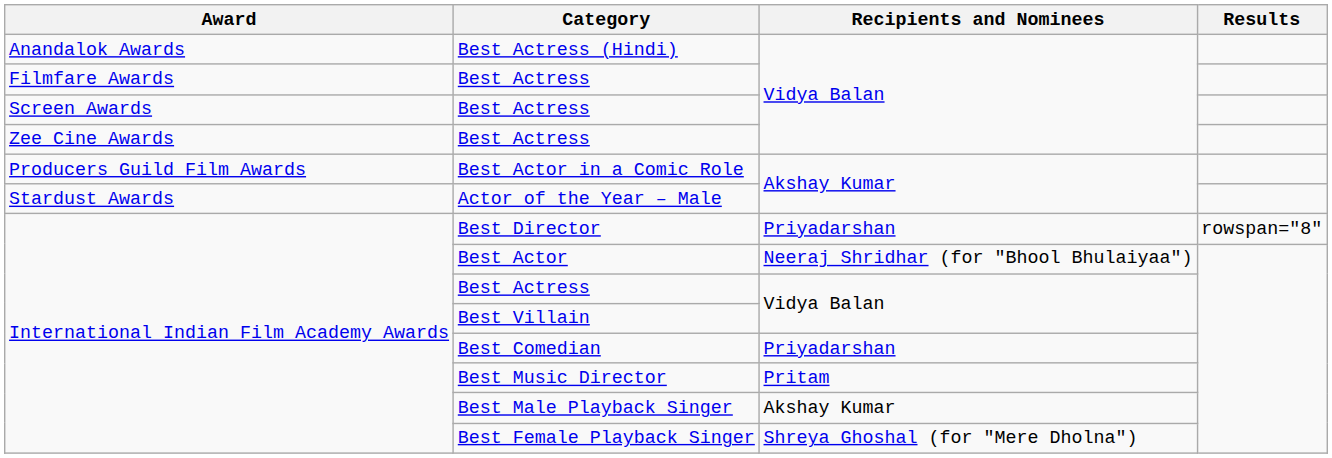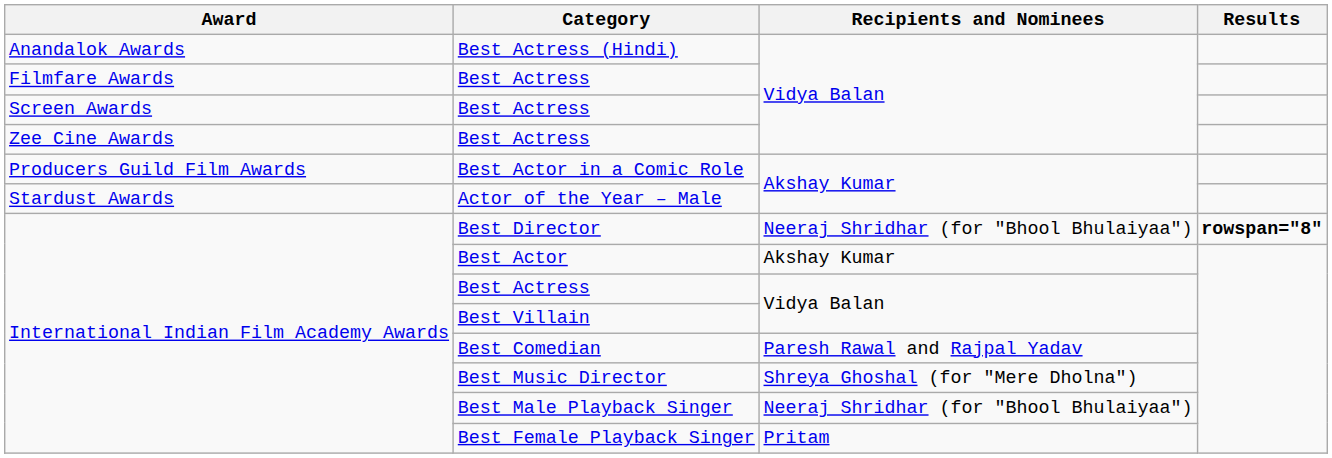(830, 229) Priyadarshan -> (978, 229) Neeraj Shridhar (for "Bhool Bhulaiyaa")
(1262, 229) normal -> (1262, 229) bold
(978, 259) Neeraj Shridhar (for "Bhool Bhulaiyaa") -> (830, 259) Akshay Kumar
(830, 348) Priyadarshan -> (923, 348) Paresh Rawal and Rajpal Yadav
(797, 378) Pritam -> (951, 378) Shreya Ghoshal (for "Mere Dholna")
(830, 408) Akshay Kumar -> (978, 408) Neeraj Shridhar (for "Bhool Bhulaiyaa")
(951, 438) Shreya Ghoshal (for "Mere Dholna") -> (797, 438) Pritam
